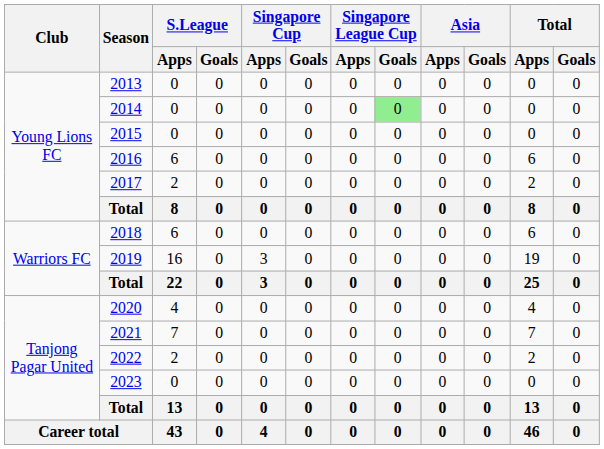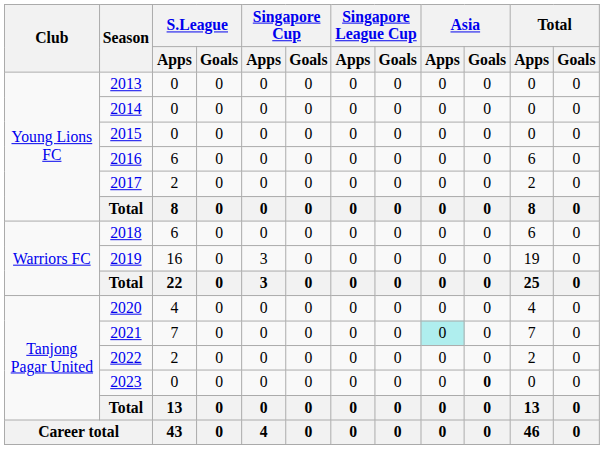(398, 109) lightgreen background -> (398, 109) no background
(442, 332) no background -> (442, 332) paleturquoise background
(487, 382) normal -> (487, 382) bold
